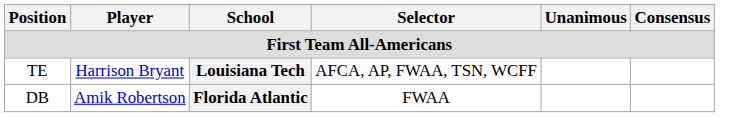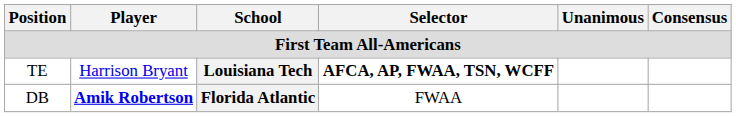(426, 71) normal -> (438, 71) bold
(130, 97) normal -> (134, 97) bold
